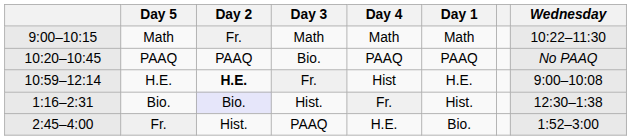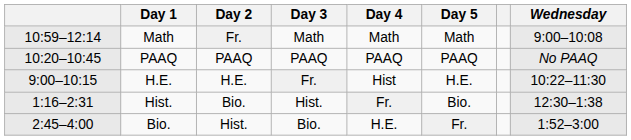columns swapped: (459, 15) <-> (159, 15)
(63, 37) 9:00–10:15 -> (63, 37) 10:59–12:14
(568, 37) 10:22–11:30 -> (568, 37) 9:00–10:08
(309, 59) Bio. -> (309, 59) PAAQ
(63, 80) 10:59–12:14 -> (63, 80) 9:00–10:15
(234, 80) bold -> (234, 80) normal
(568, 80) 9:00–10:08 -> (568, 80) 10:22–11:30
(234, 102) lavender background -> (234, 102) no background
(309, 124) PAAQ -> (309, 124) Bio.
